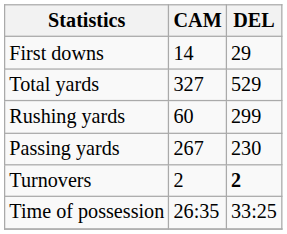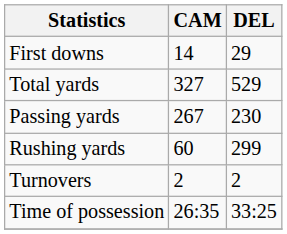rows swapped: (67, 116) <-> (64, 148)
(236, 180) bold -> (236, 180) normal
